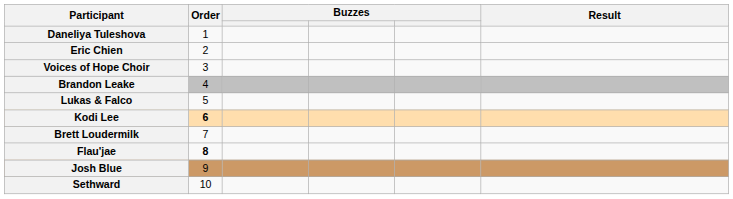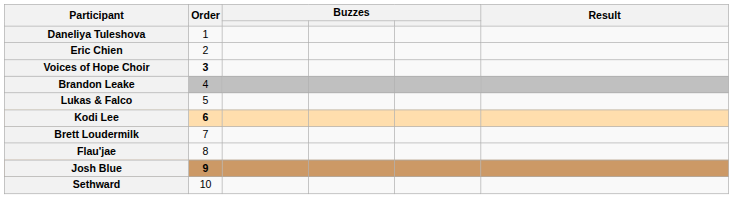(206, 67) normal -> (206, 67) bold
(206, 151) bold -> (206, 151) normal
(206, 168) normal -> (206, 168) bold
